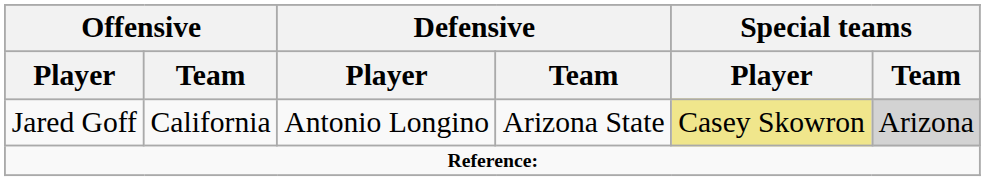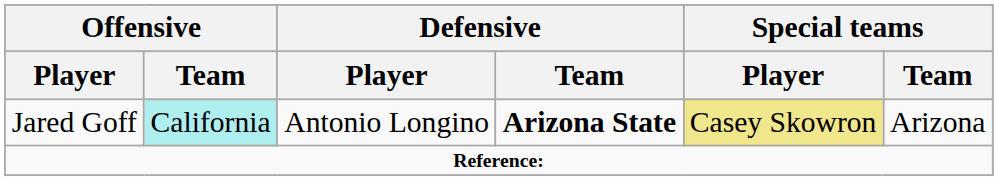(211, 121) no background -> (211, 121) paleturquoise background
(584, 121) normal -> (589, 121) bold
(926, 121) lightgrey background -> (938, 121) no background
